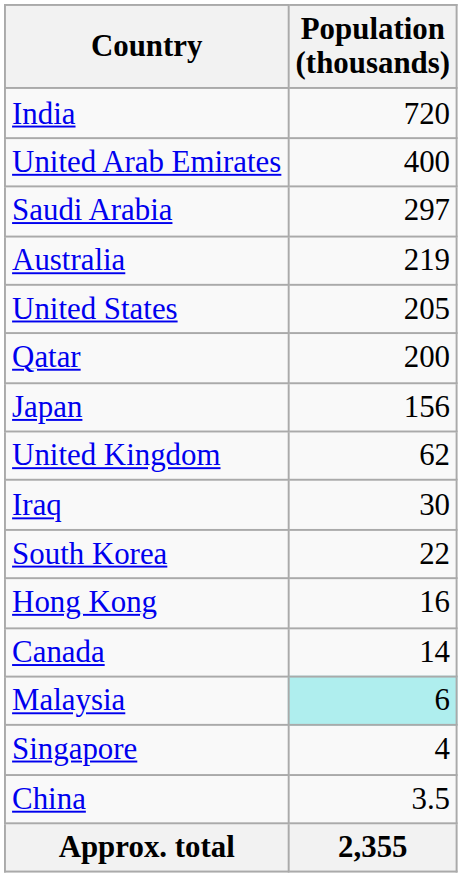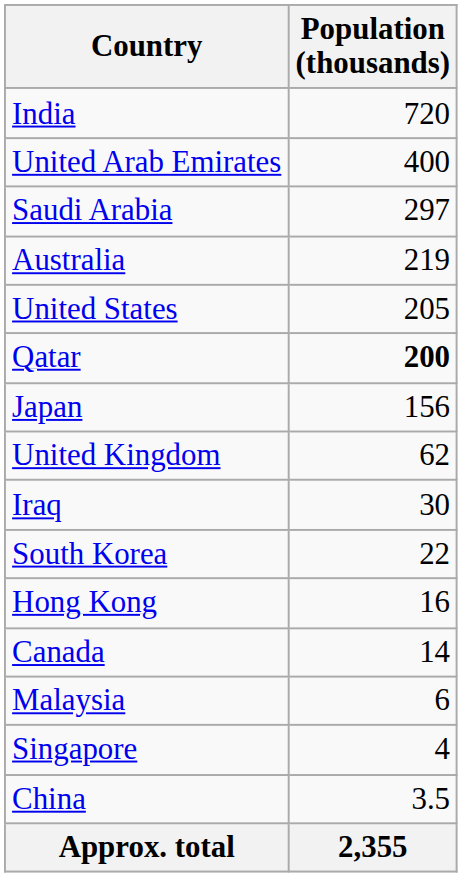(427, 357) normal -> (427, 357) bold
(442, 700) paleturquoise background -> (442, 700) no background
